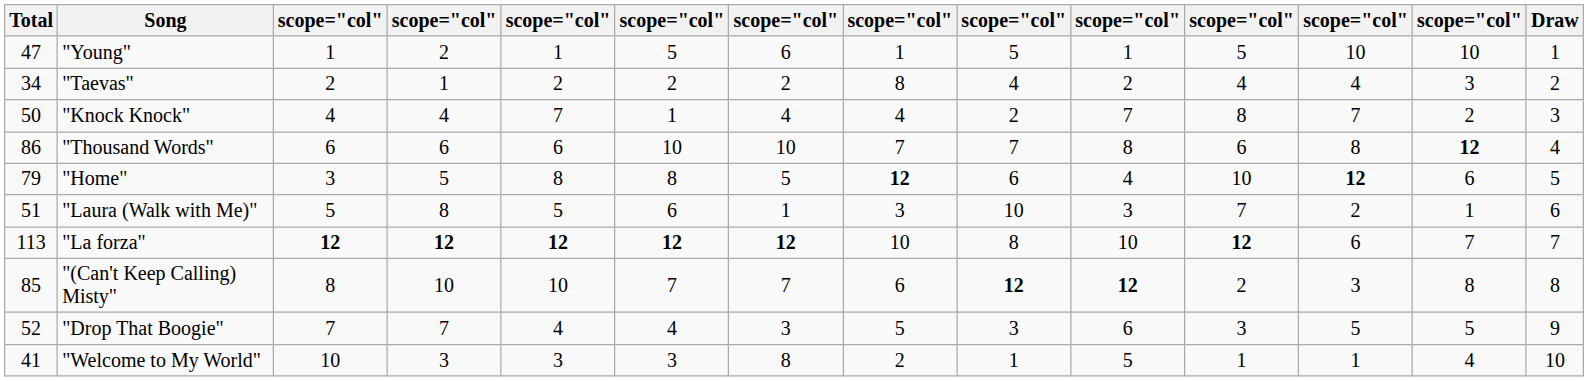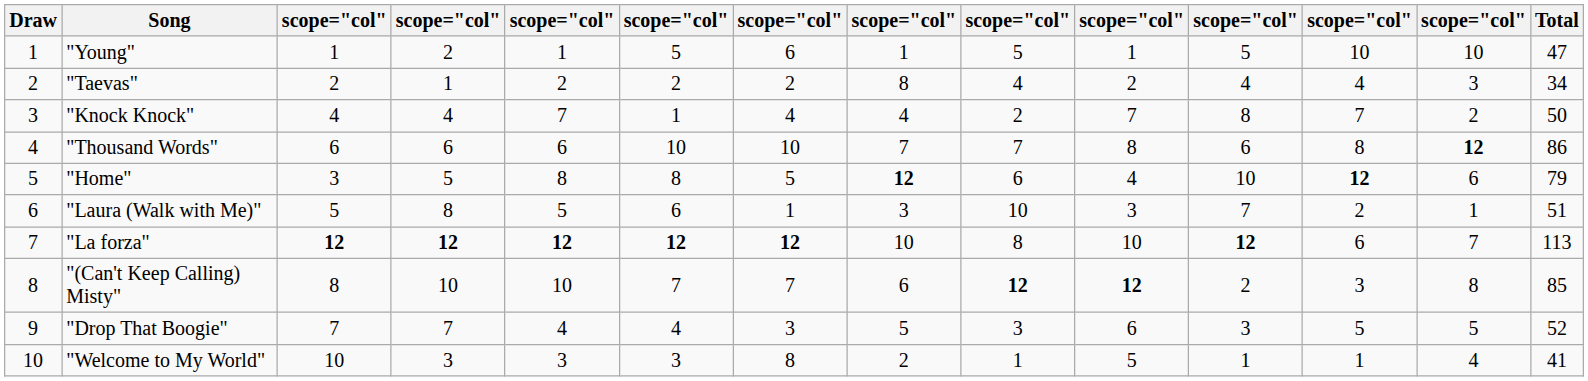columns swapped: (1555, 20) <-> (31, 20)
